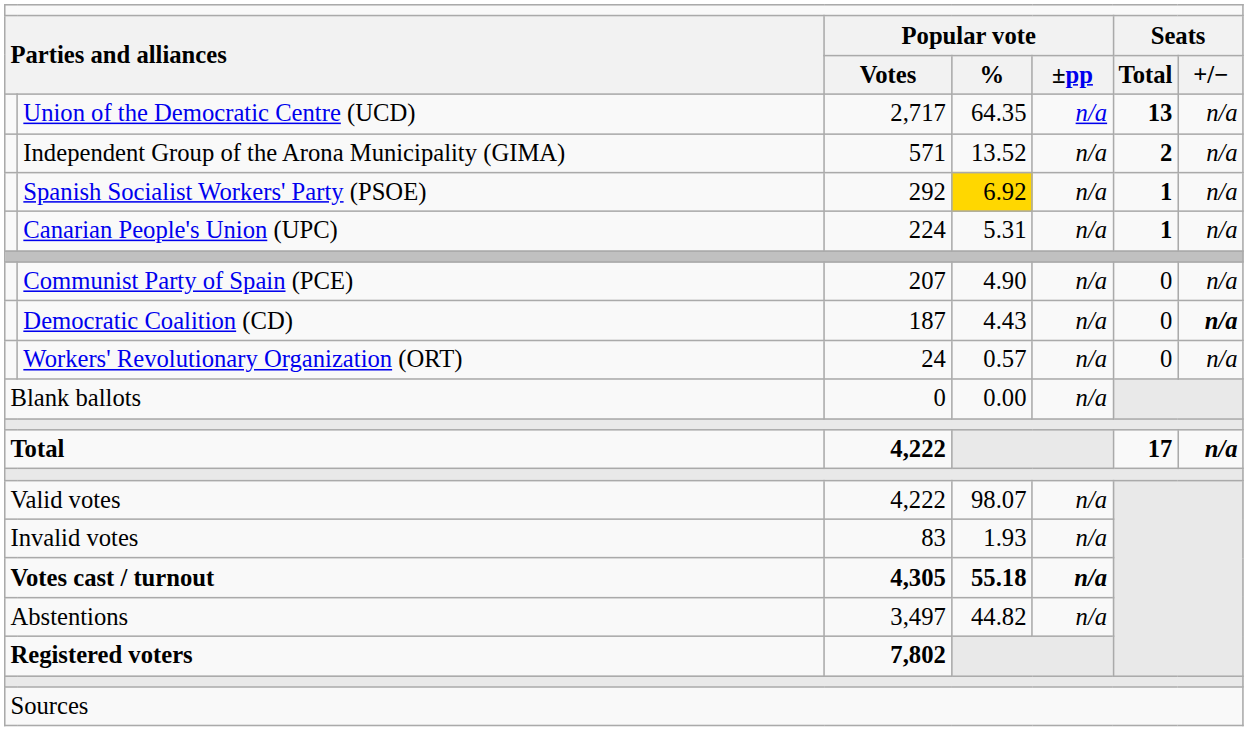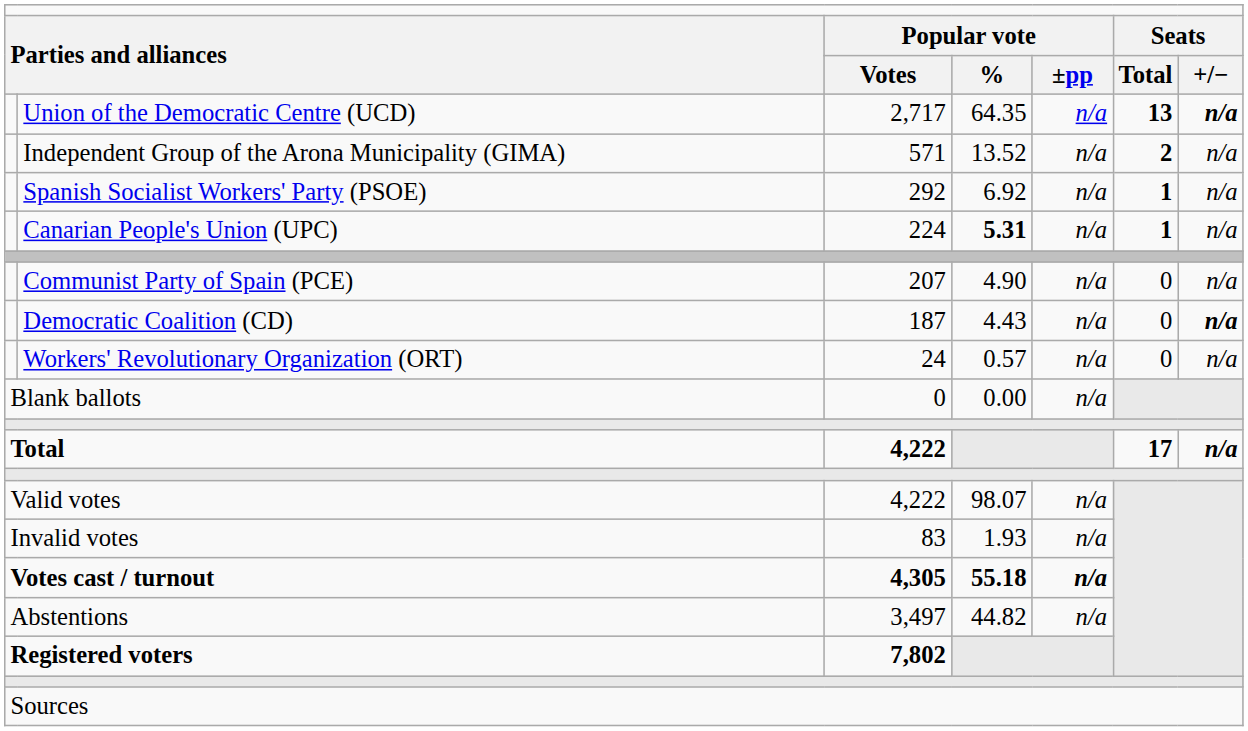(1222, 113) normal -> (1221, 113) bold
(1005, 191) gold background -> (1005, 191) no background
(1005, 230) normal -> (1005, 230) bold
